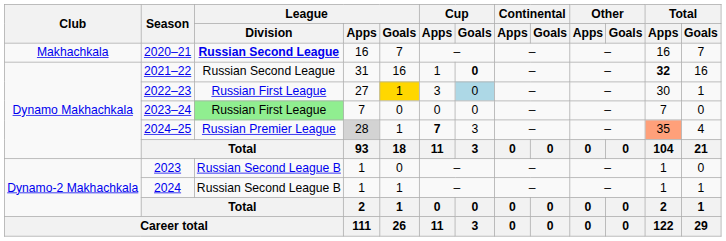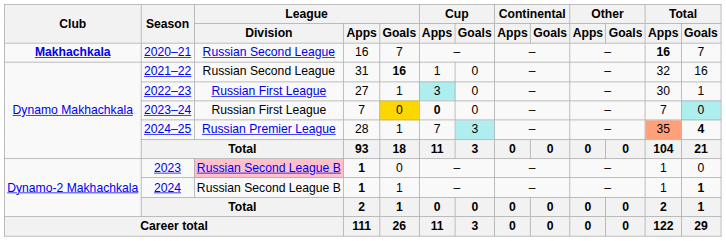(73, 52) normal -> (73, 52) bold
(269, 52) bold -> (269, 52) normal
(663, 52) normal -> (663, 52) bold
(399, 71) normal -> (399, 71) bold
(475, 71) bold -> (475, 71) normal
(663, 71) bold -> (663, 71) normal
(399, 91) gold background -> (399, 91) no background
(437, 91) no background -> (437, 91) paleturquoise background
(475, 91) lightblue background -> (475, 91) no background
(269, 110) lightgreen background -> (269, 110) no background
(399, 110) no background -> (399, 110) gold background
(437, 110) normal -> (437, 110) bold
(701, 110) no background -> (701, 110) paleturquoise background
(362, 129) lightgrey background -> (362, 129) no background
(437, 129) bold -> (437, 129) normal
(475, 129) no background -> (475, 129) paleturquoise background
(701, 129) normal -> (701, 129) bold
(269, 168) no background -> (269, 168) pink background
(362, 168) normal -> (362, 168) bold
(362, 187) normal -> (362, 187) bold
(701, 187) normal -> (701, 187) bold
